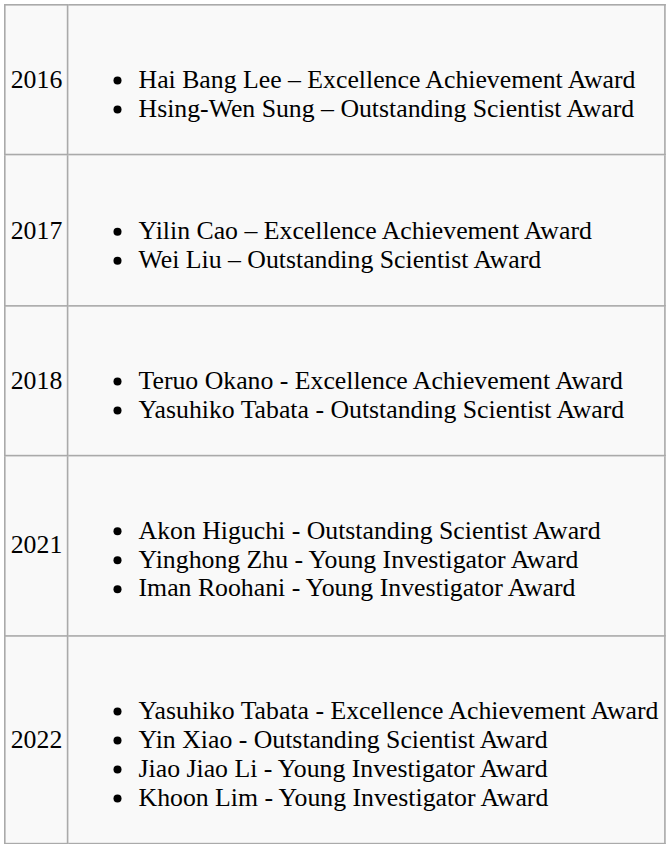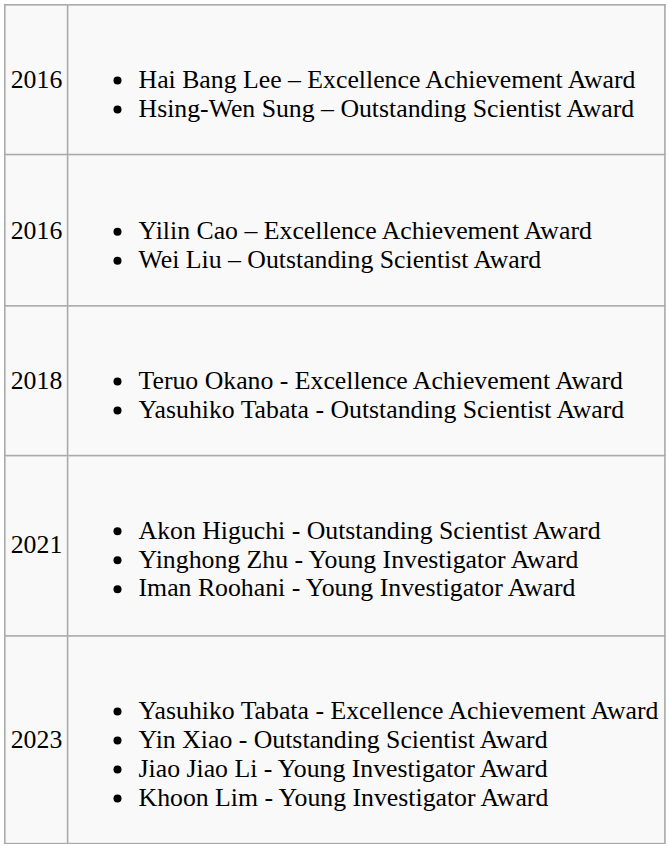(37, 230) 2017 -> (37, 230) 2016
(37, 738) 2022 -> (37, 738) 2023
